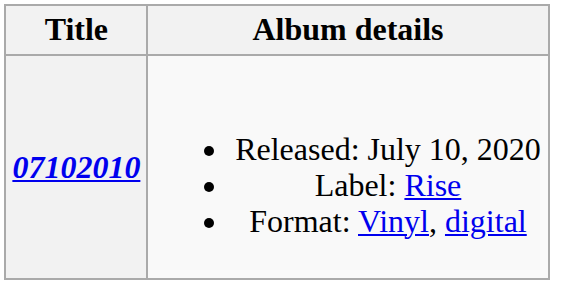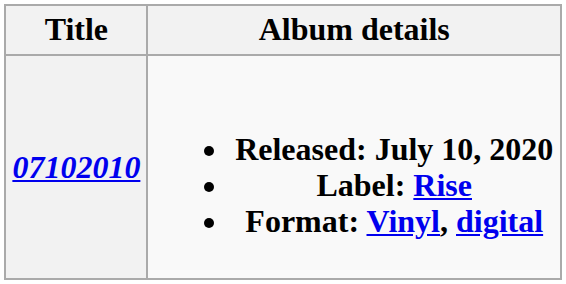(348, 185) normal -> (354, 185) bold
